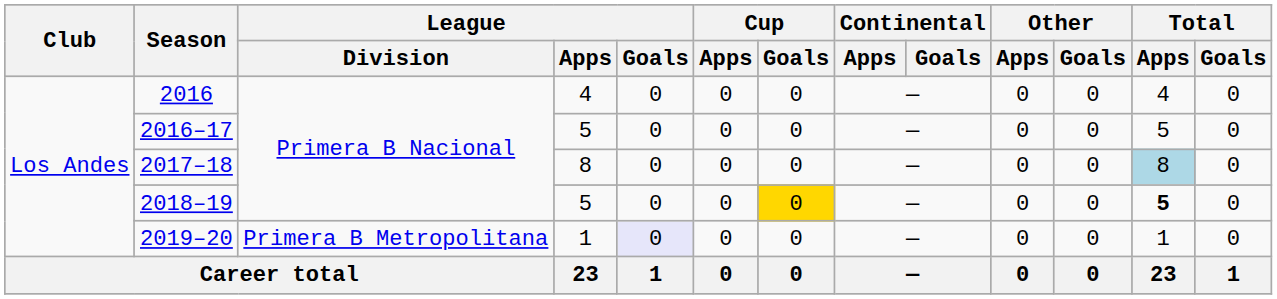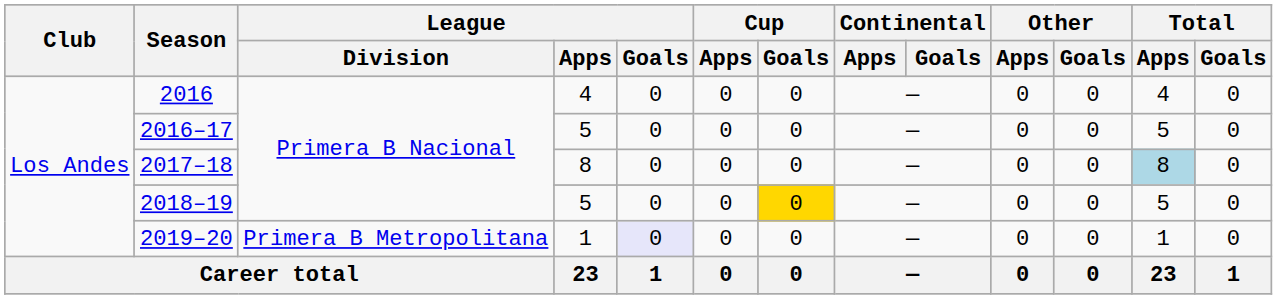(1163, 203) bold -> (1163, 203) normal
